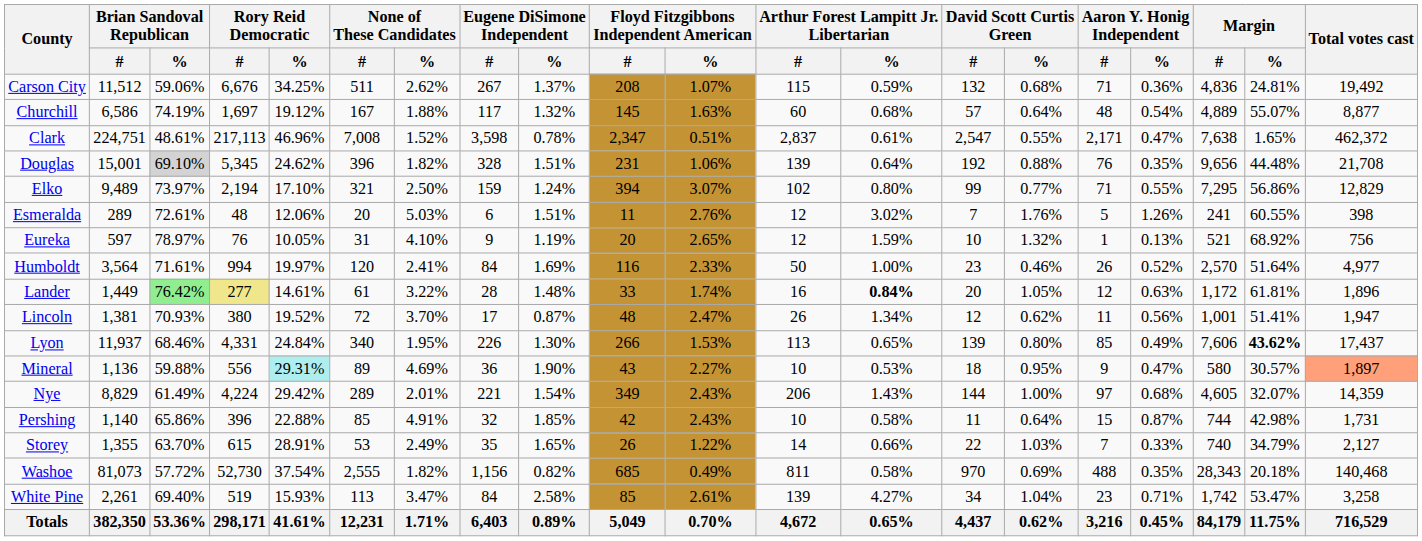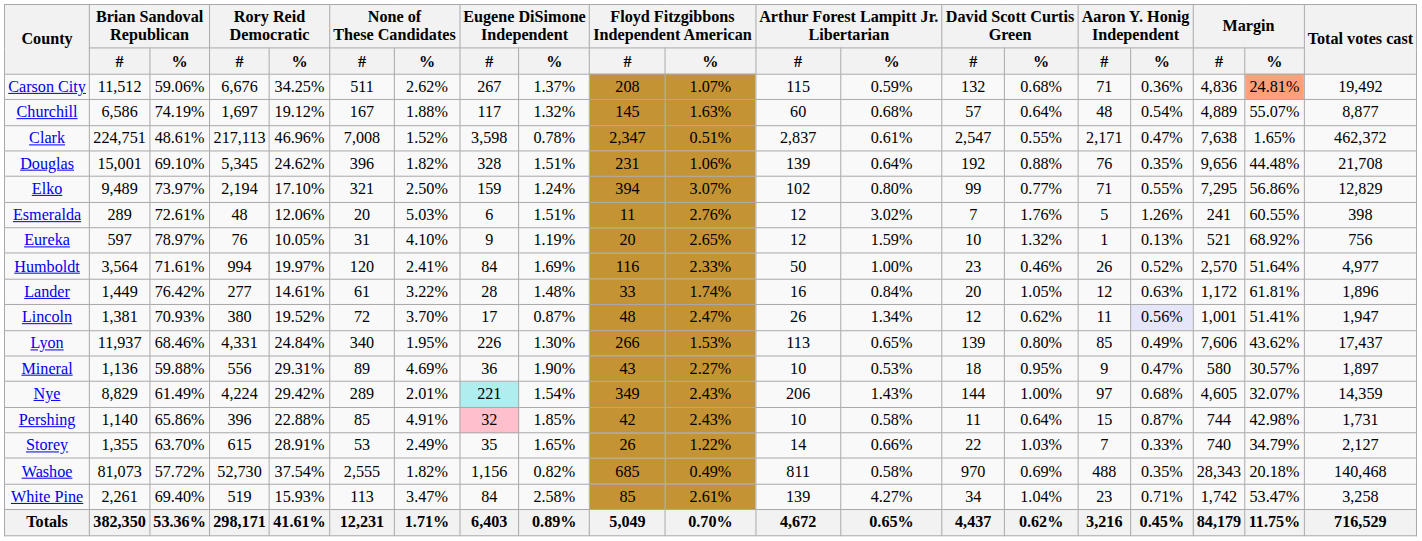(1275, 86) no background -> (1274, 86) lightsalmon background
(180, 163) lightgrey background -> (180, 163) no background
(180, 291) lightgreen background -> (180, 291) no background
(240, 291) khaki background -> (240, 291) no background
(892, 291) bold -> (892, 291) normal
(1162, 317) no background -> (1162, 317) lavender background
(1275, 343) bold -> (1274, 343) normal
(299, 368) paleturquoise background -> (299, 368) no background
(1361, 368) lightsalmon background -> (1360, 368) no background
(489, 394) no background -> (489, 394) paleturquoise background
(489, 419) no background -> (489, 419) pink background
